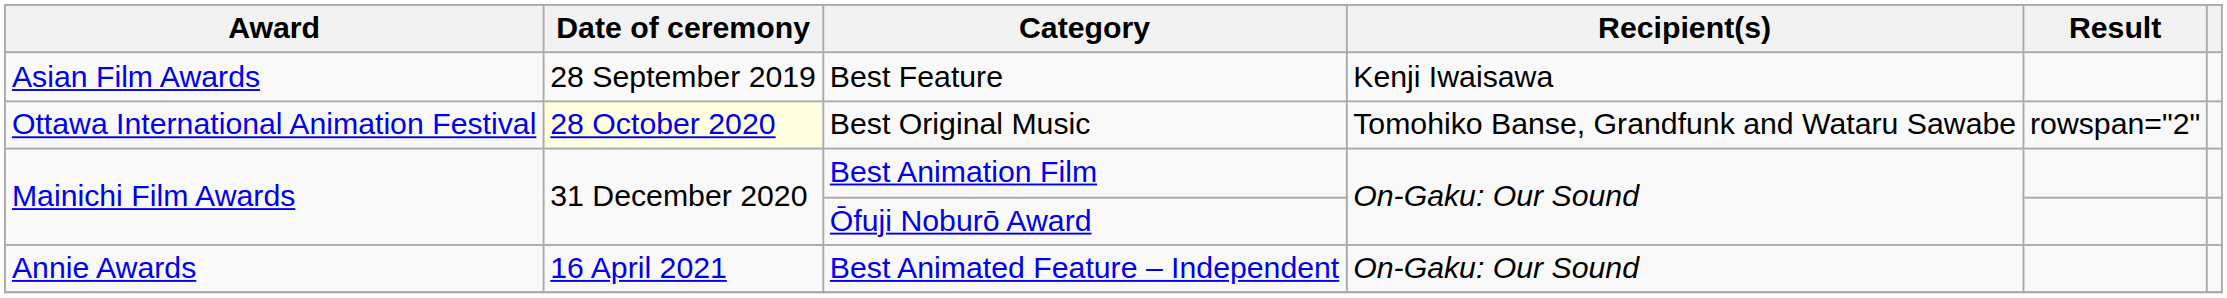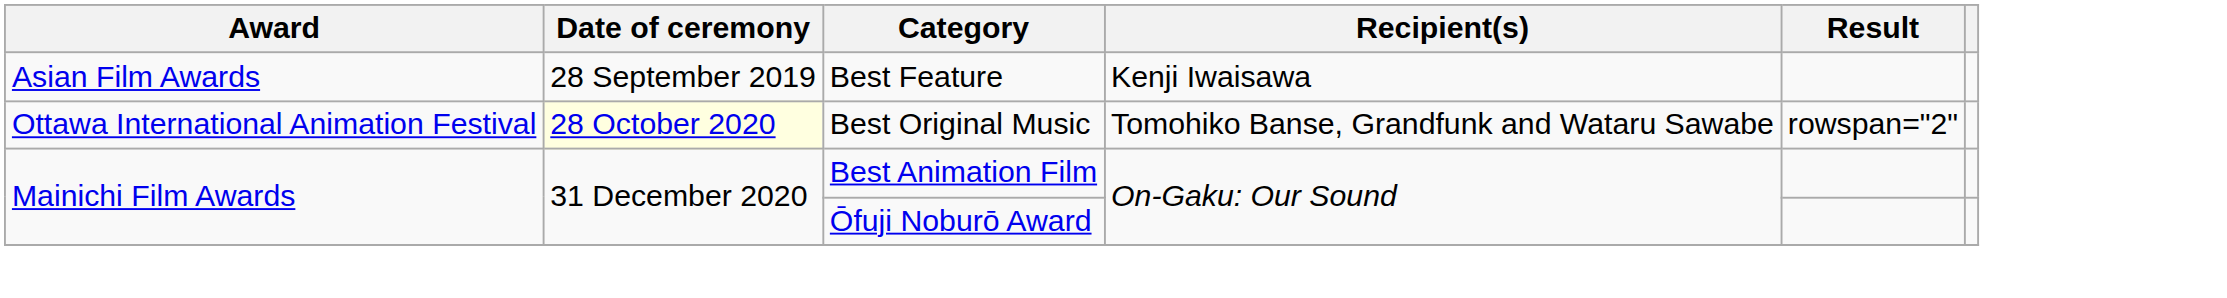- row: (1085, 268)
